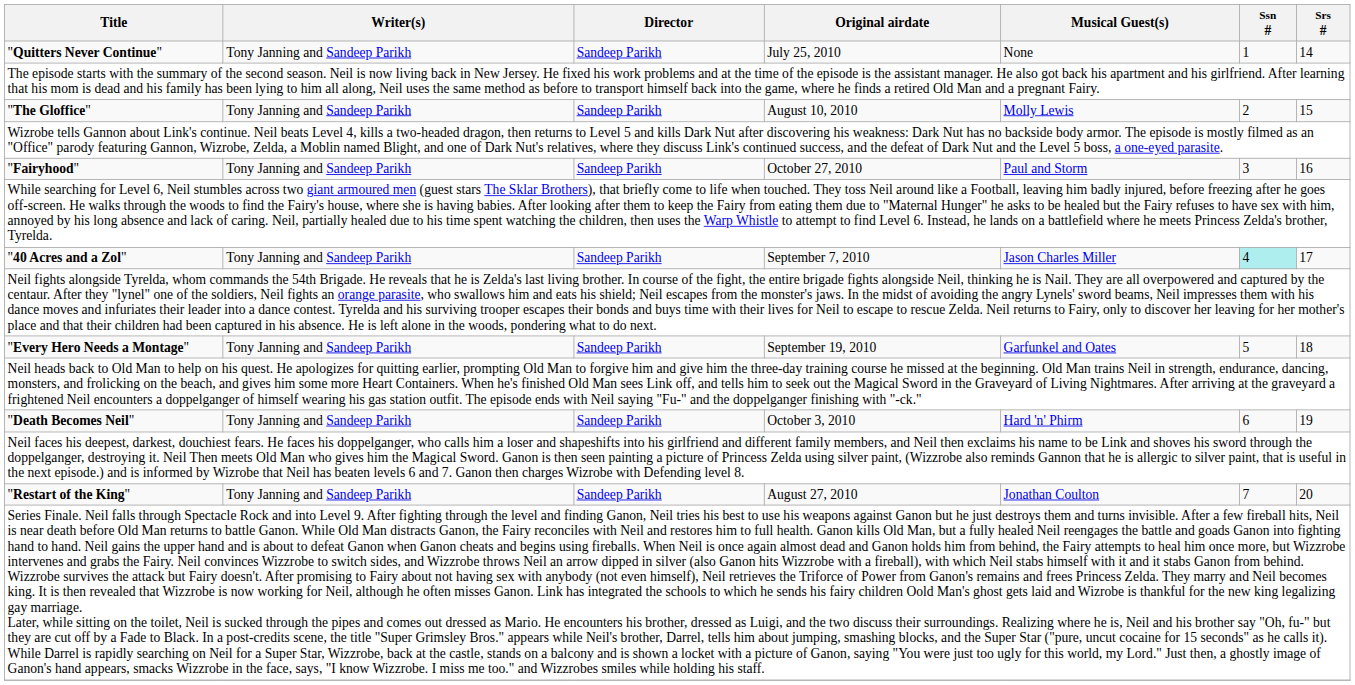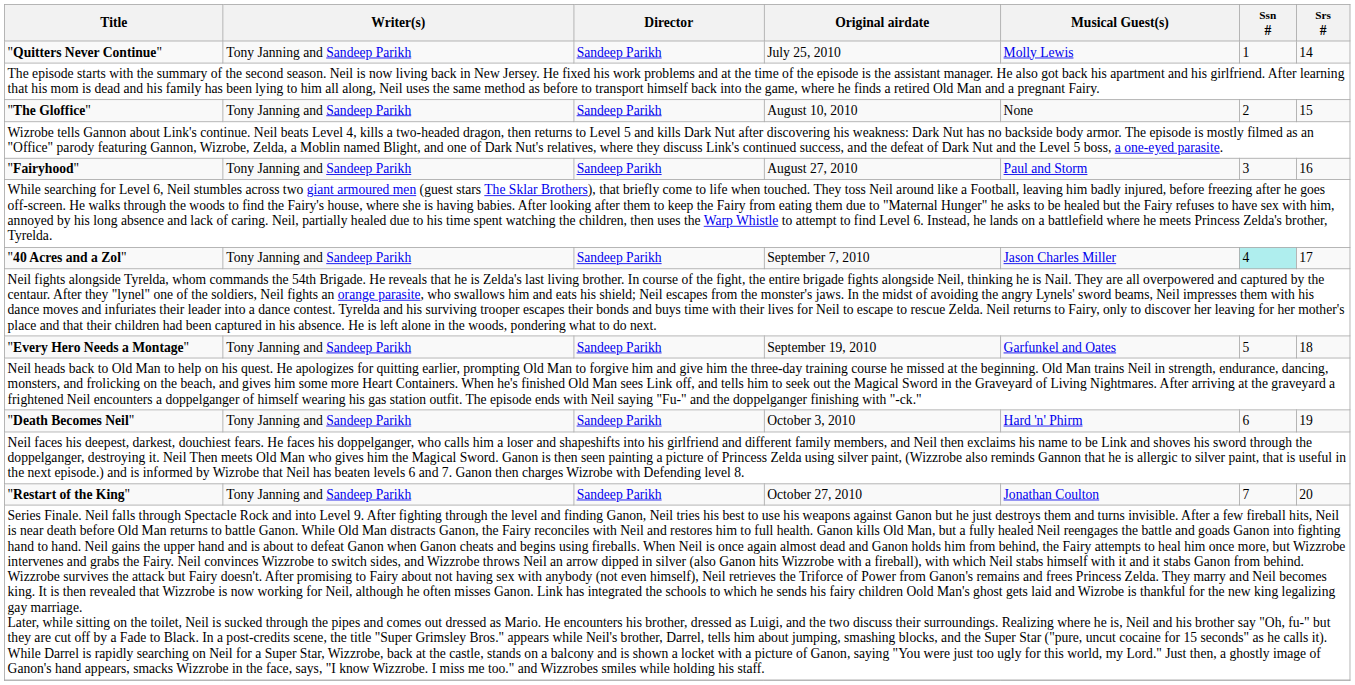(1018, 52) None -> (1039, 52) Molly Lewis
(1039, 110) Molly Lewis -> (1018, 110) None
(815, 169) October 27, 2010 -> (812, 169) August 27, 2010
(812, 494) August 27, 2010 -> (815, 494) October 27, 2010
